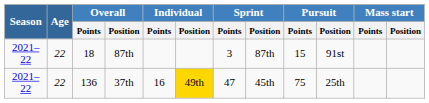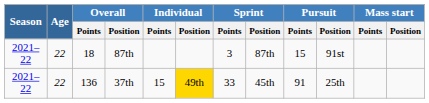(159, 83) 16 -> (159, 83) 15
(230, 83) 47 -> (230, 83) 33
(300, 83) 75 -> (300, 83) 91
